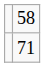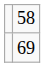(26, 47) 71 -> (26, 47) 69
